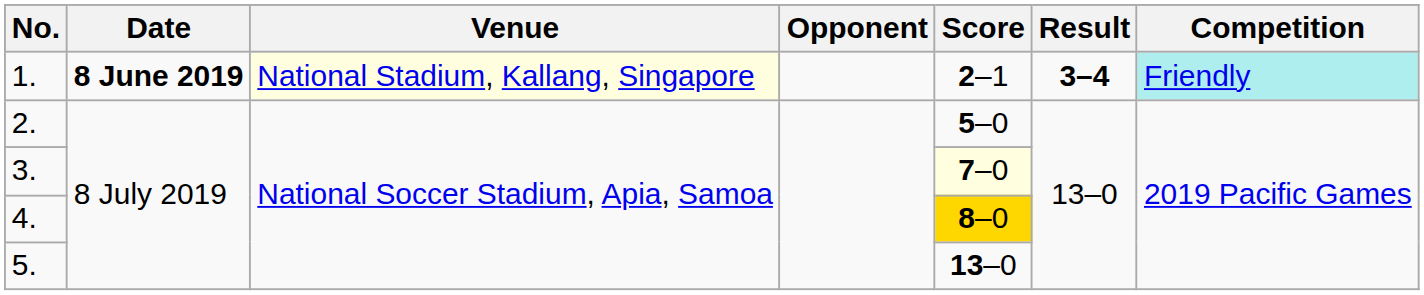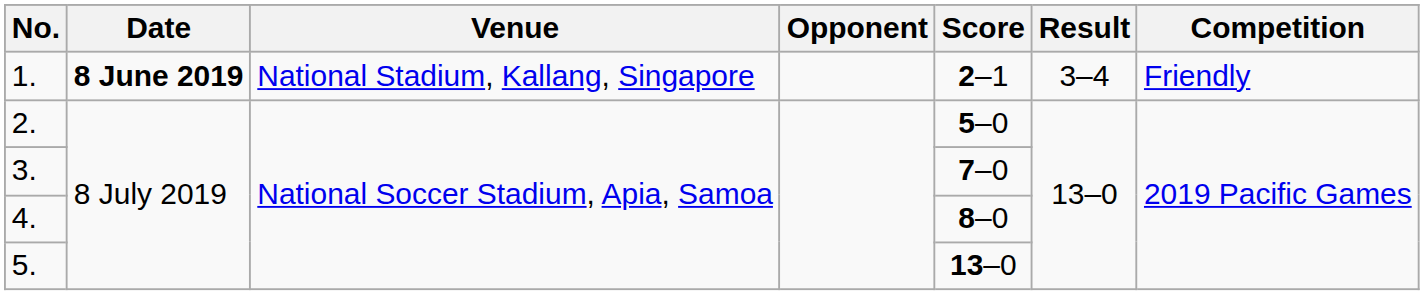(506, 75) lightyellow background -> (506, 75) no background
(1084, 75) bold -> (1084, 75) normal
(1197, 75) paleturquoise background -> (1197, 75) no background
(983, 170) lightyellow background -> (983, 170) no background
(983, 218) gold background -> (983, 218) no background
